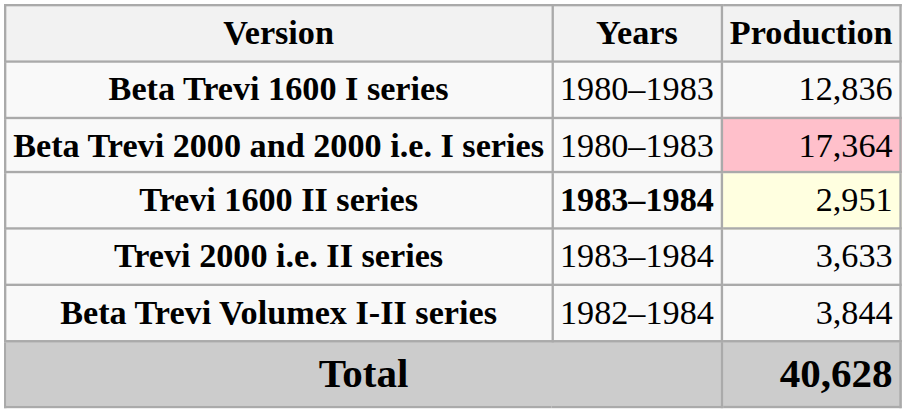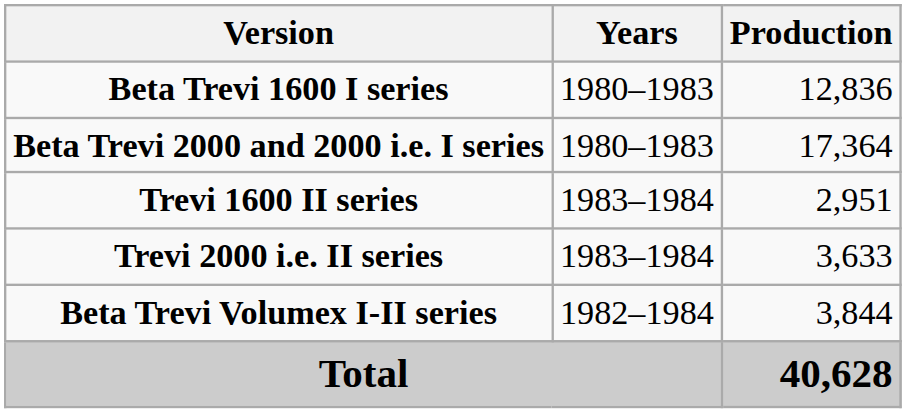(846, 143) pink background -> (846, 143) no background
(637, 199) bold -> (637, 199) normal
(854, 199) lightyellow background -> (854, 199) no background
